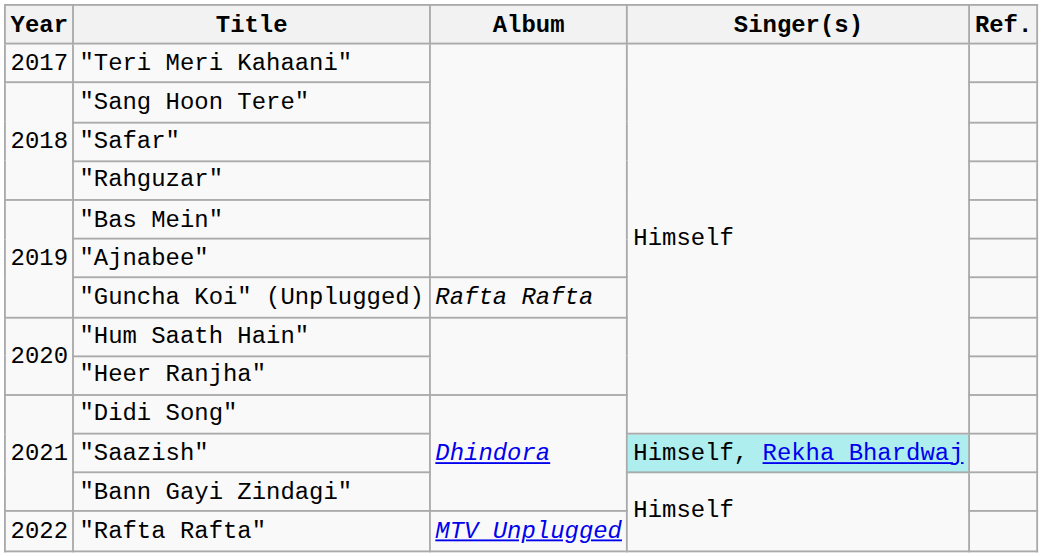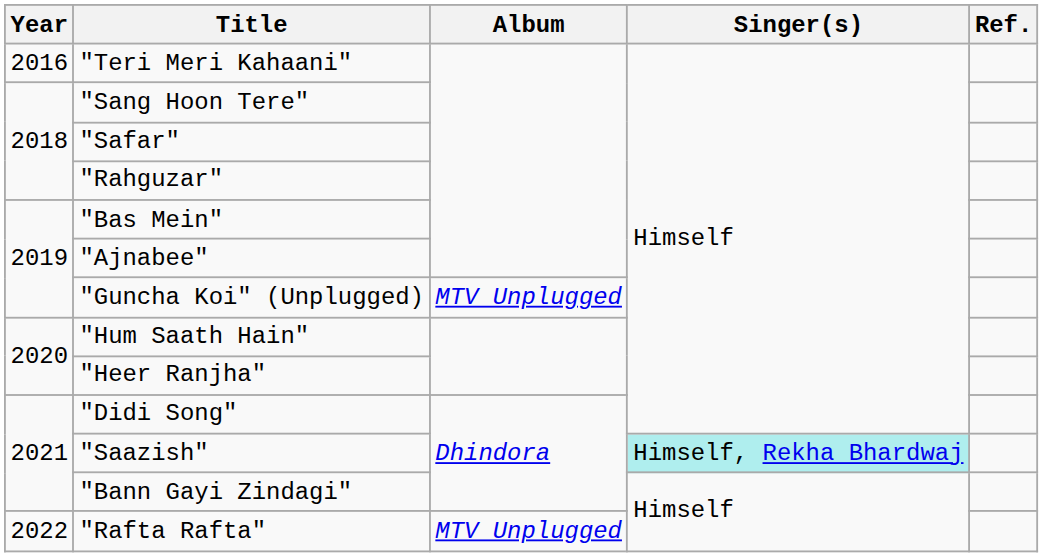(39, 63) 2017 -> (39, 63) 2016
(514, 297) Rafta Rafta -> (529, 297) MTV Unplugged
